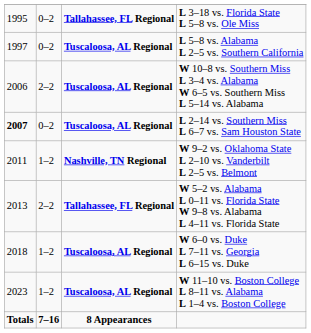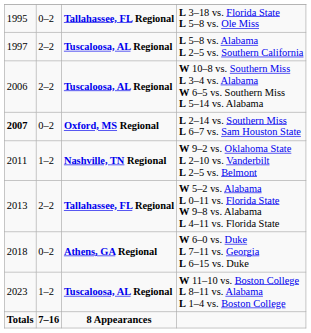(46, 46) 0–2 -> (46, 46) 2–2
(118, 126) Tuscaloosa, AL Regional -> (111, 126) Oxford, MS Regional
(46, 252) 1–2 -> (46, 252) 0–2
(118, 252) Tuscaloosa, AL Regional -> (111, 252) Athens, GA Regional
